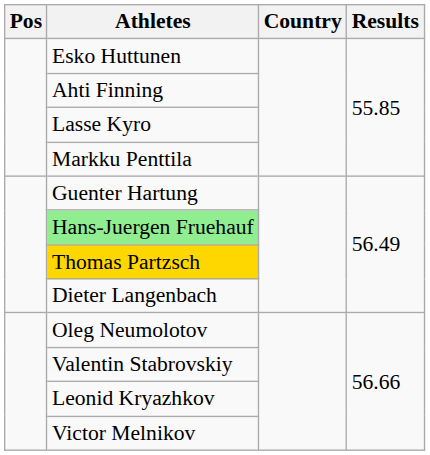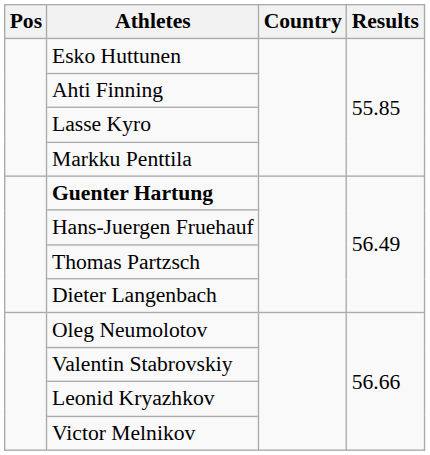(125, 192) normal -> (133, 192) bold
(153, 227) lightgreen background -> (153, 227) no background
(126, 261) gold background -> (126, 261) no background
